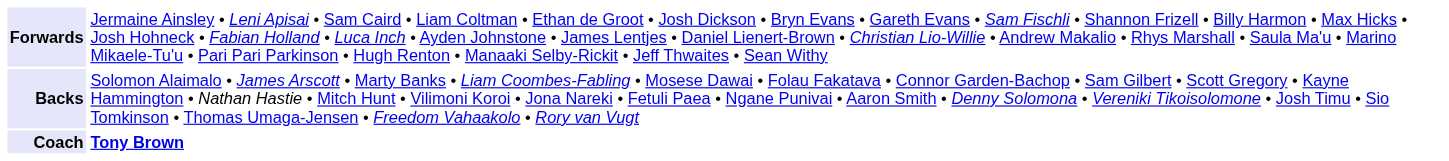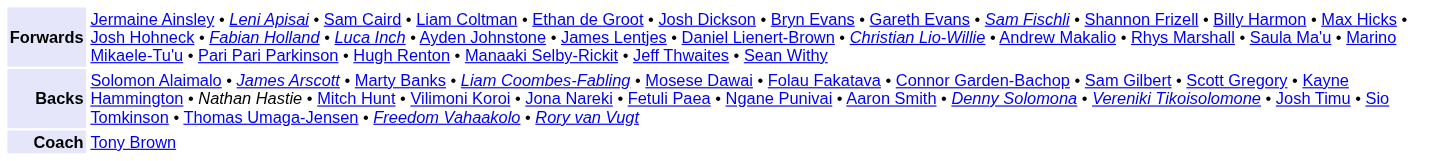(137, 142) bold -> (133, 142) normal
